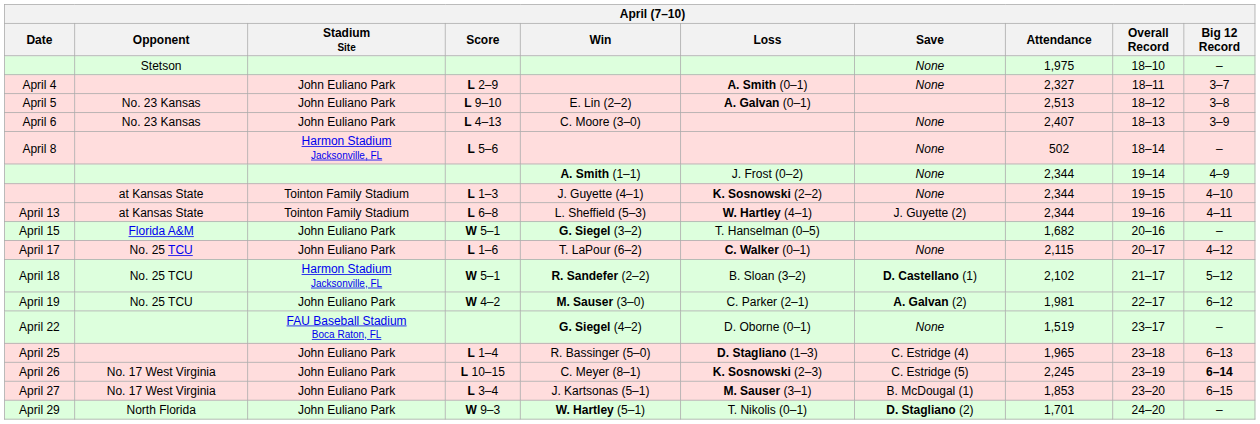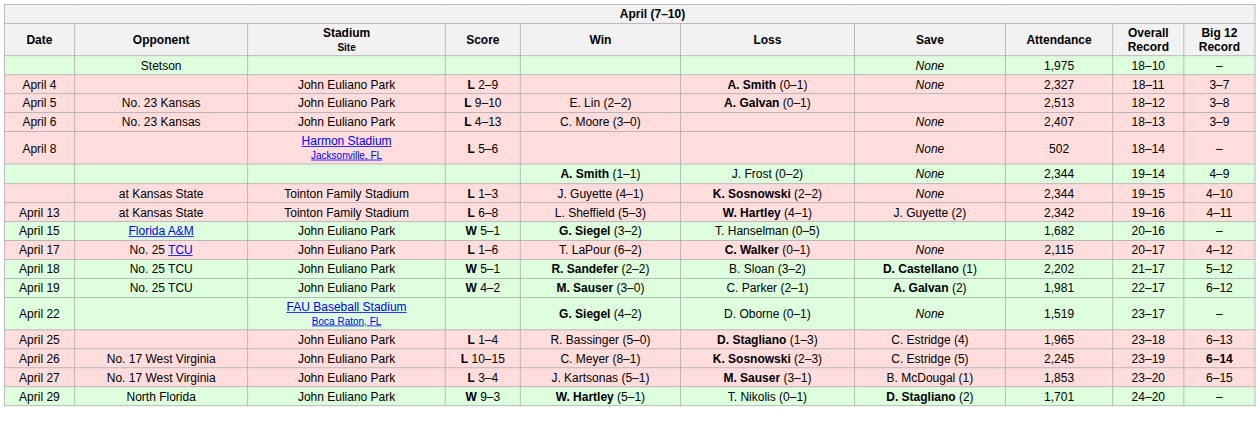(1059, 212) 2,344 -> (1059, 212) 2,342
(347, 276) Harmon Stadium Jacksonville, FL -> (347, 269) John Euliano Park
(1059, 276) 2,102 -> (1059, 269) 2,202
